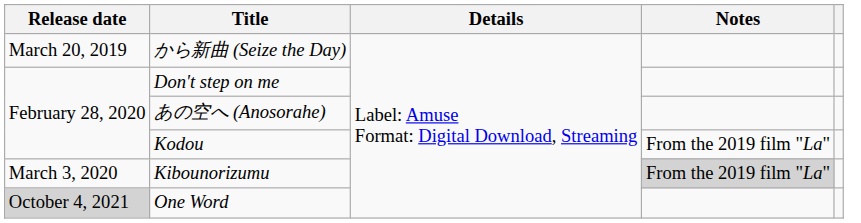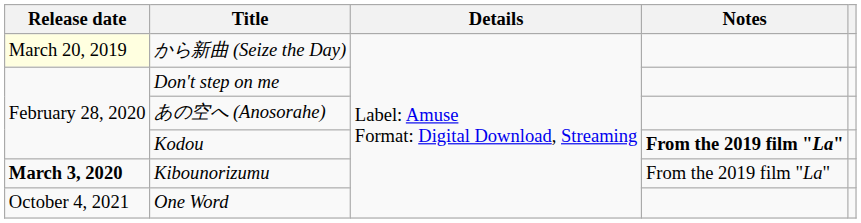(68, 50) no background -> (68, 50) lightyellow background
(738, 143) normal -> (745, 143) bold
(63, 173) normal -> (66, 173) bold
(738, 173) lightgrey background -> (738, 173) no background
(69, 202) lightgrey background -> (69, 202) no background
